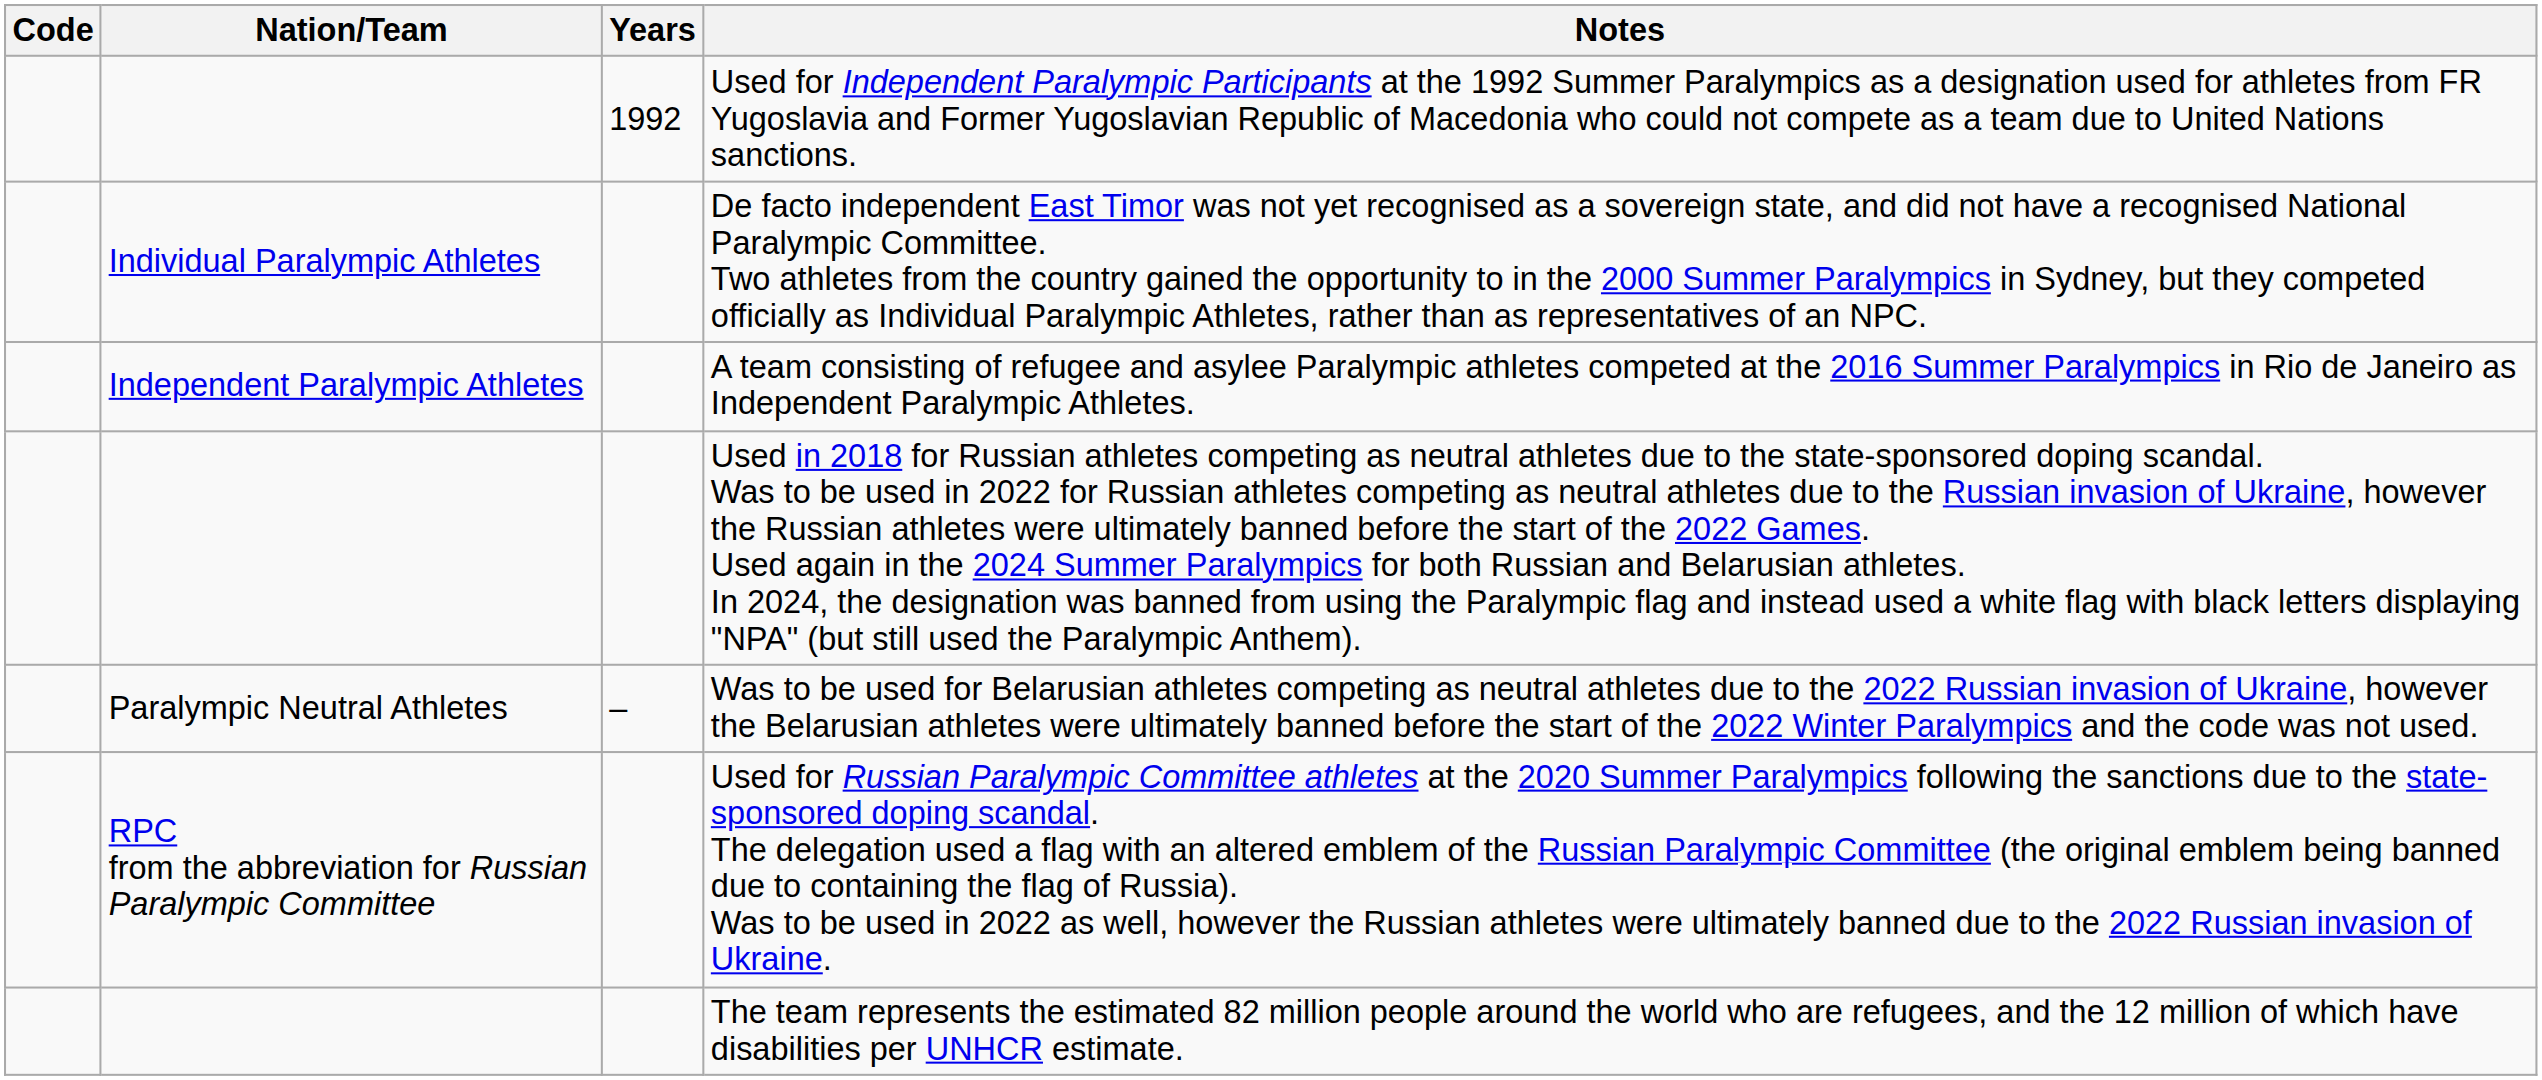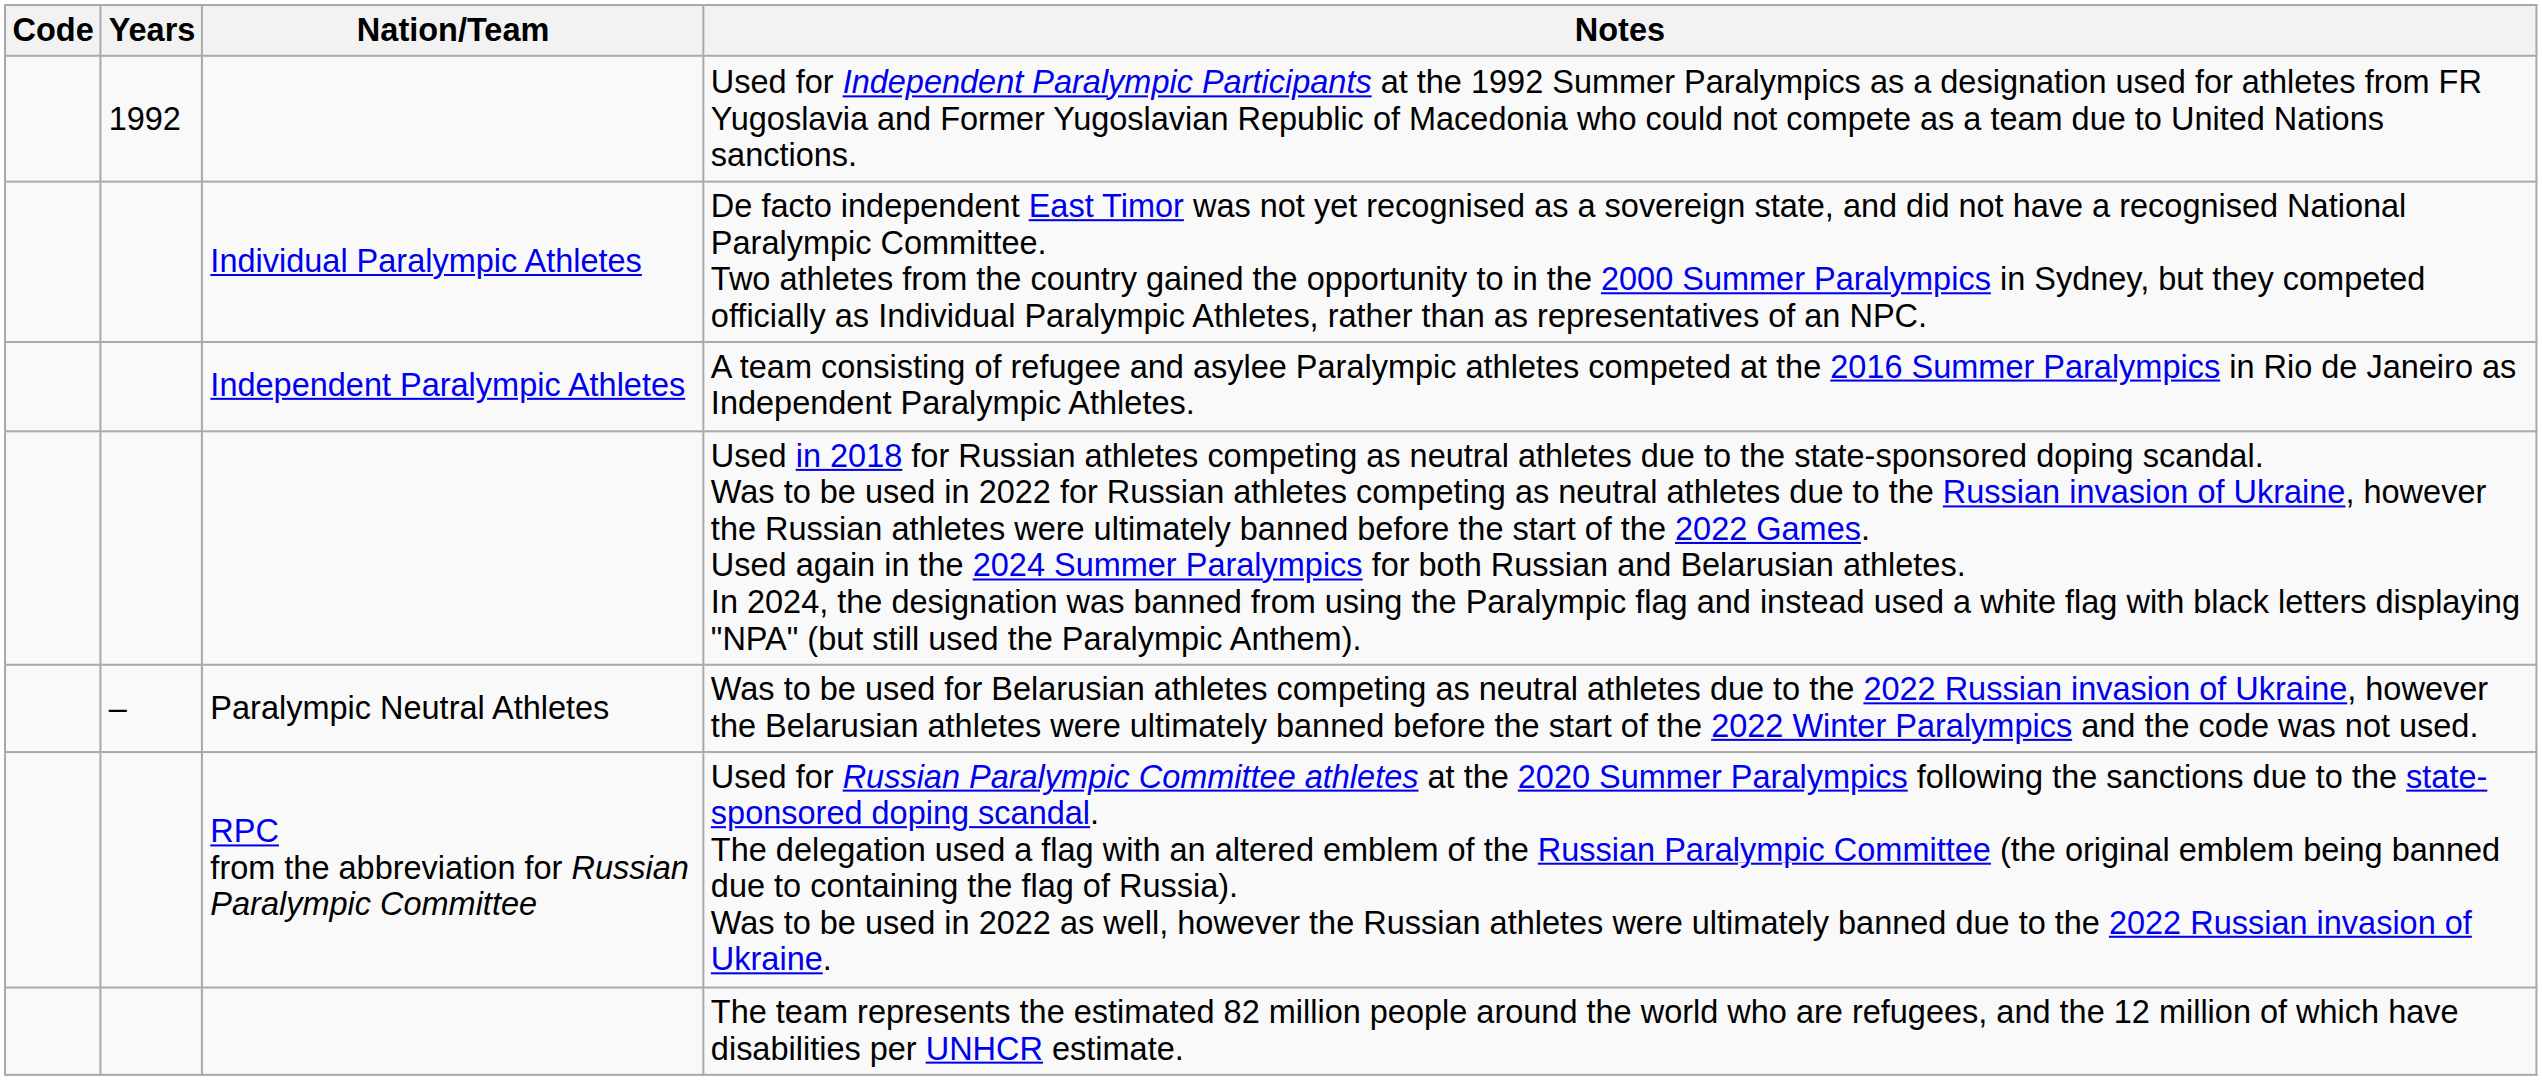columns swapped: (351, 30) <-> (653, 30)
